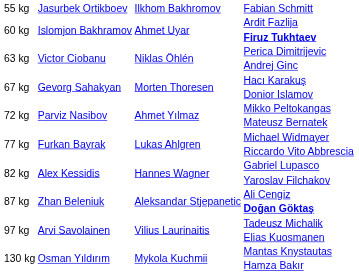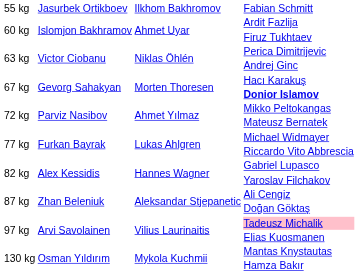(280, 37) bold -> (278, 37) normal
(278, 94) normal -> (281, 94) bold
(279, 209) bold -> (277, 209) normal
(283, 223) no background -> (283, 223) pink background
